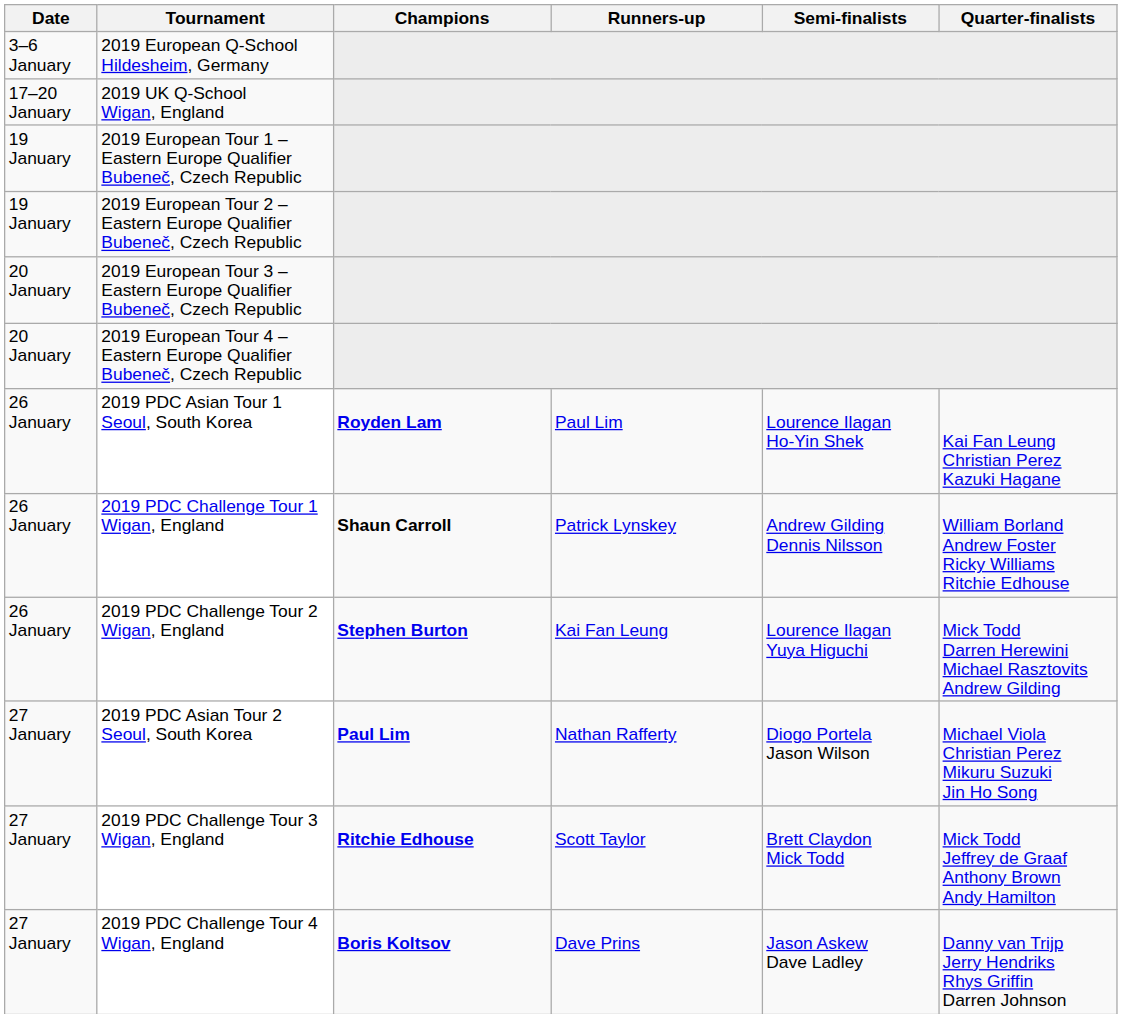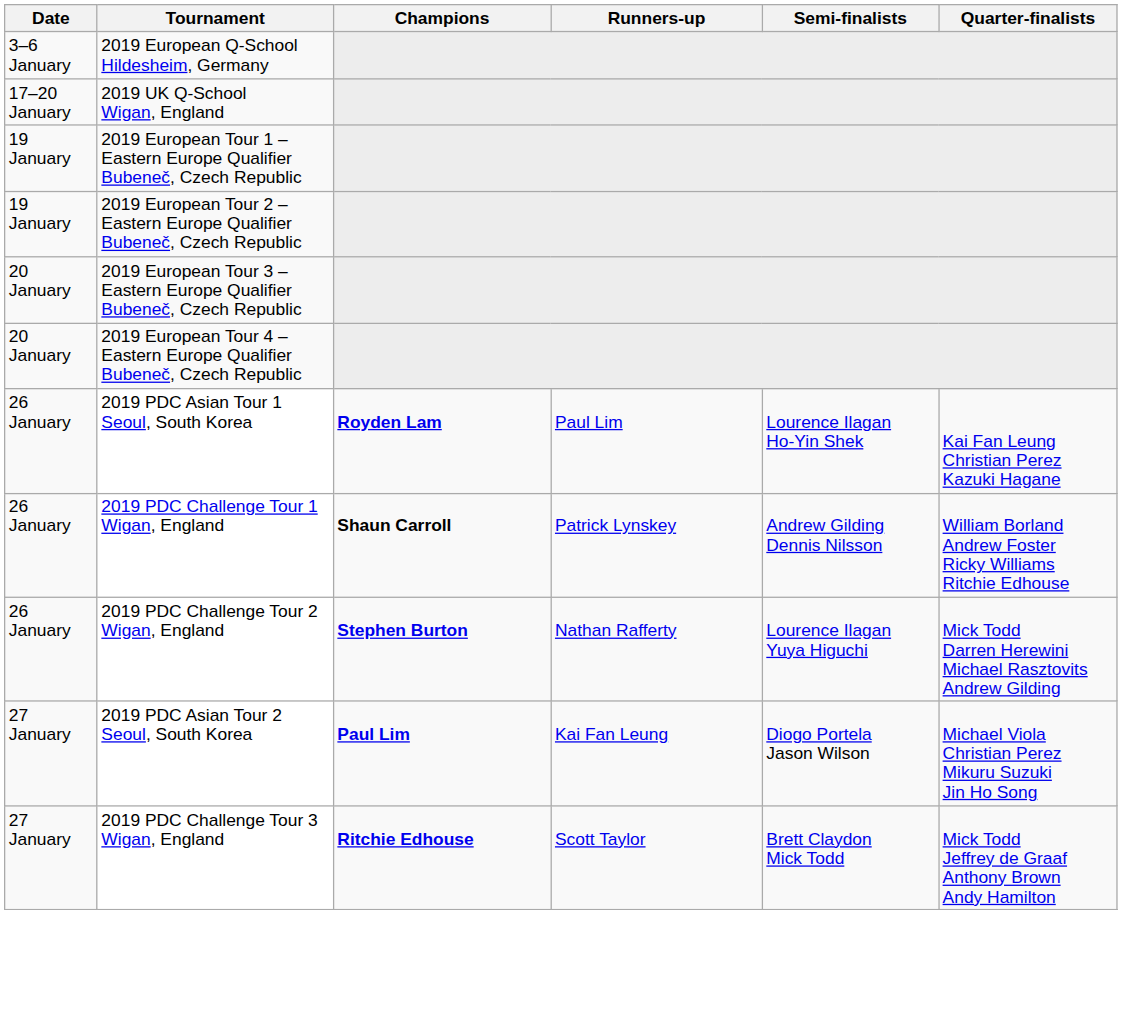(612, 630) Kai Fan Leung -> (616, 630) Nathan Rafferty
(616, 734) Nathan Rafferty -> (612, 734) Kai Fan Leung
- row: (210, 933)
